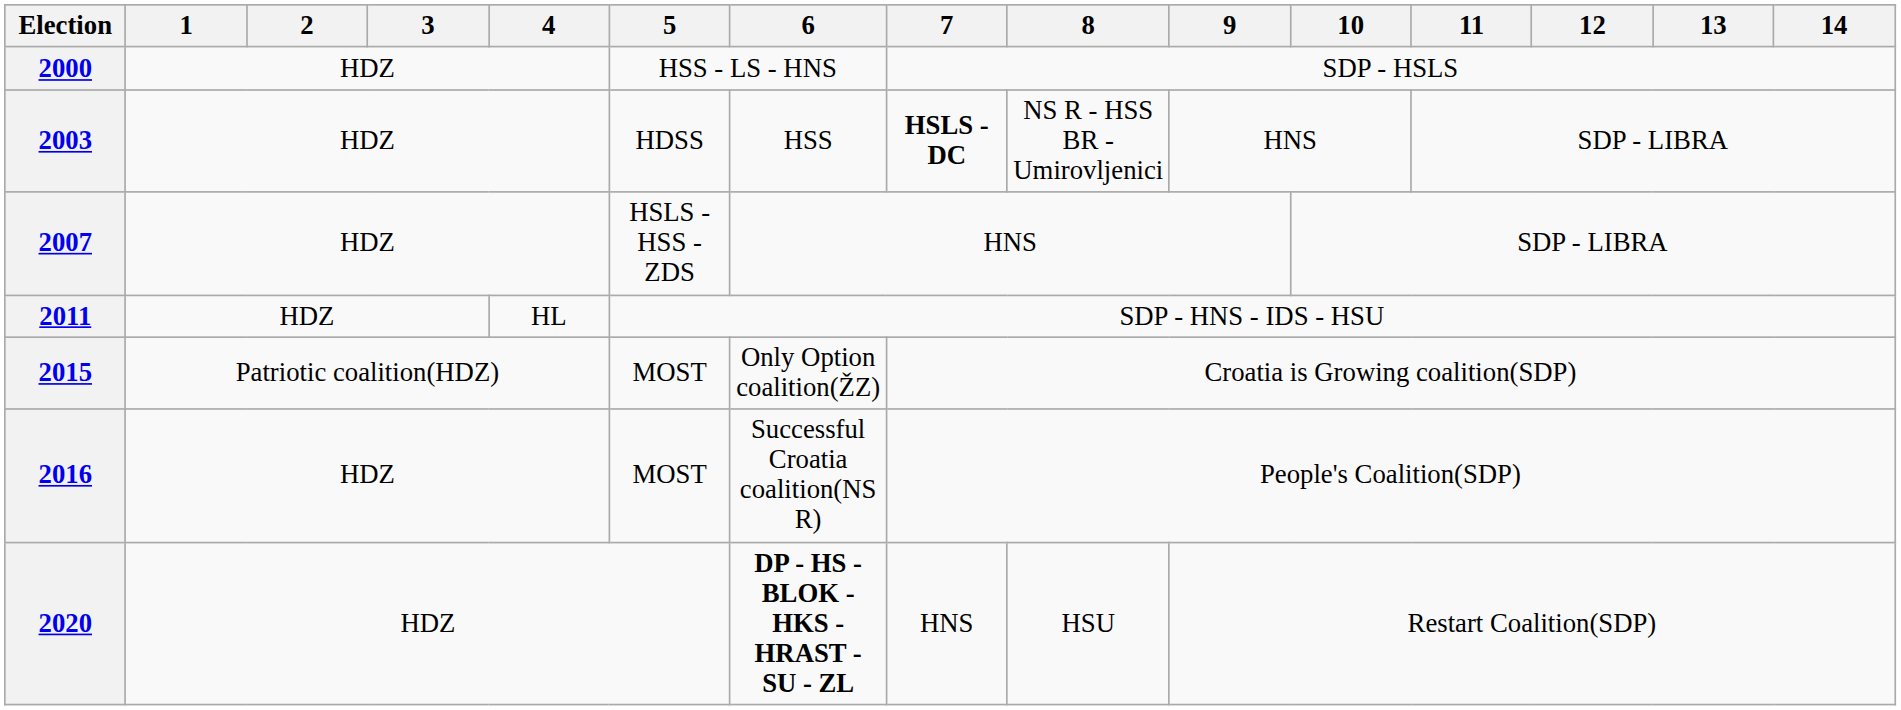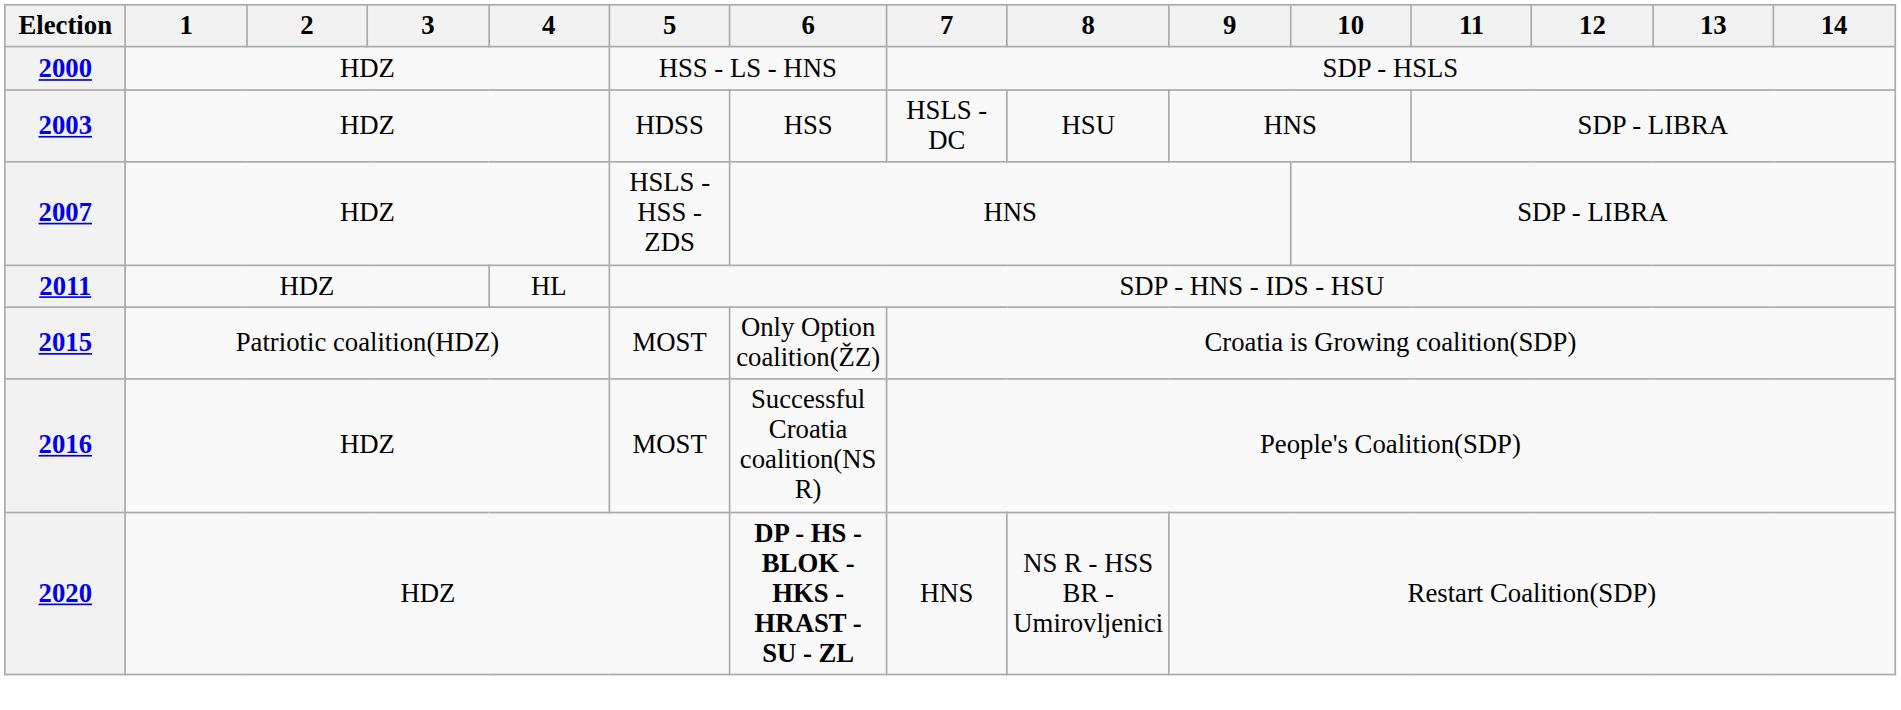(947, 140) bold -> (947, 125) normal
(1088, 140) NS R - HSS BR - Umirovljenici -> (1088, 125) HSU
(1088, 622) HSU -> (1088, 592) NS R - HSS BR - Umirovljenici
